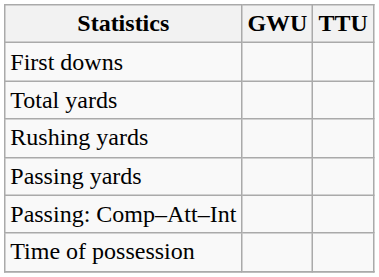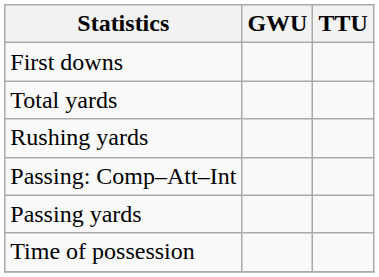rows swapped: (76, 175) <-> (123, 213)
